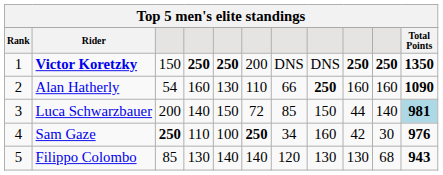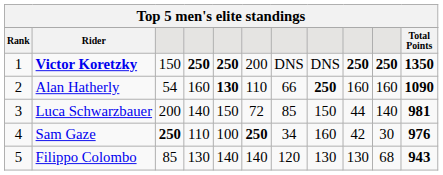(228, 87) normal -> (228, 87) bold
(419, 111) lightblue background -> (419, 111) no background
